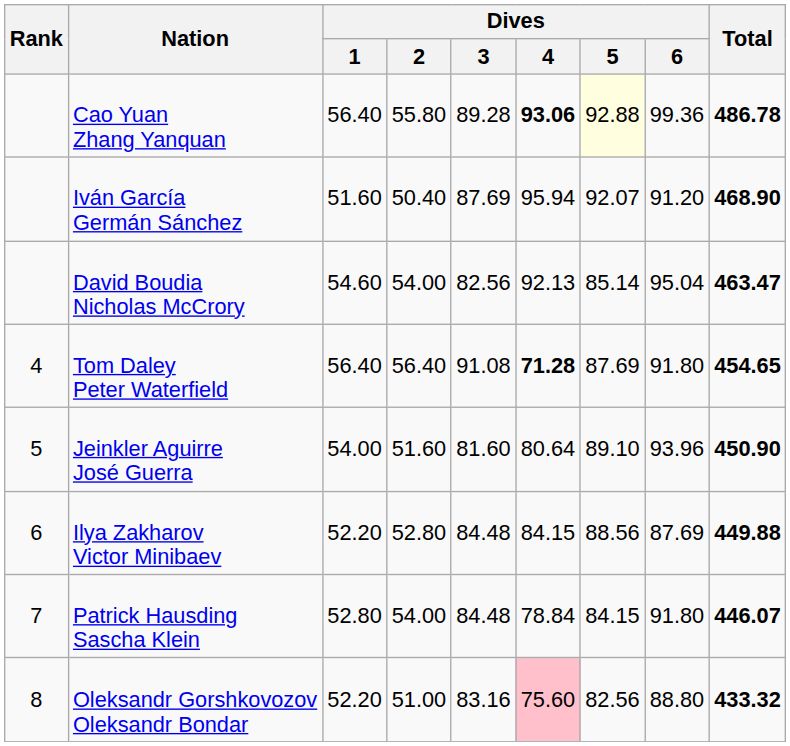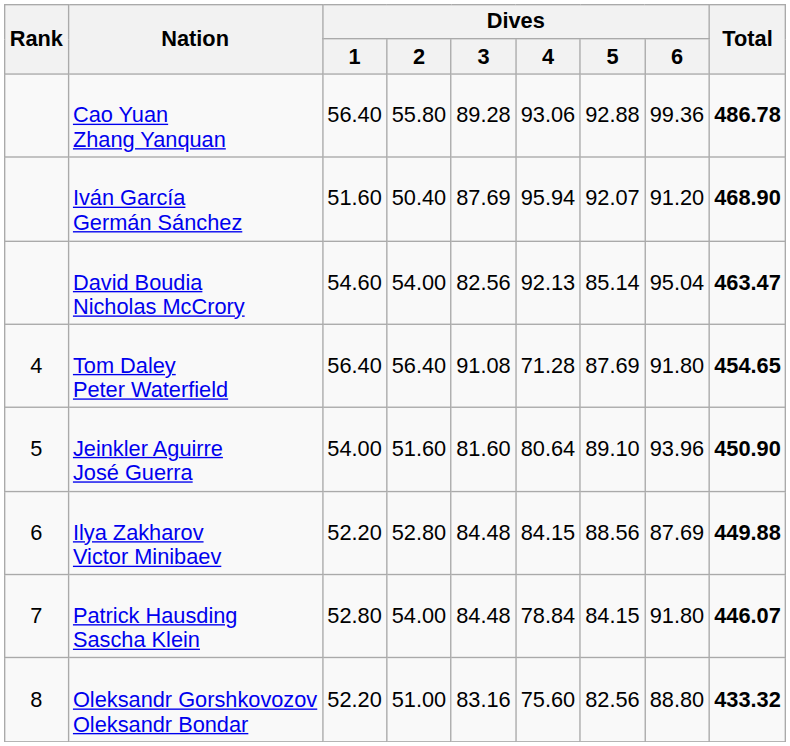(548, 115) bold -> (548, 115) normal
(612, 115) lightyellow background -> (612, 115) no background
(548, 365) bold -> (548, 365) normal
(548, 699) pink background -> (548, 699) no background
